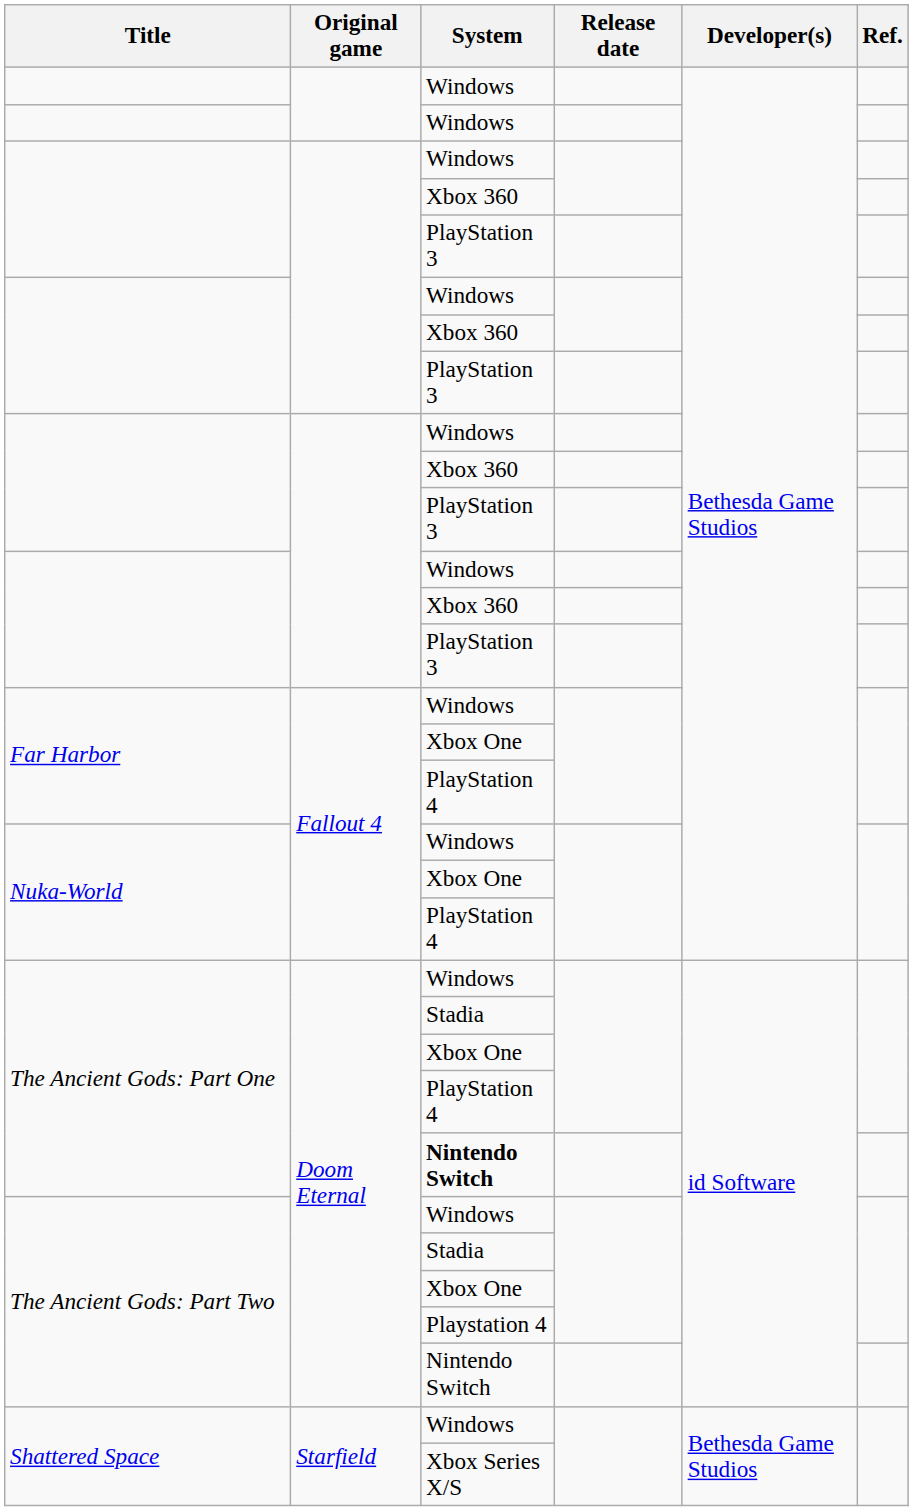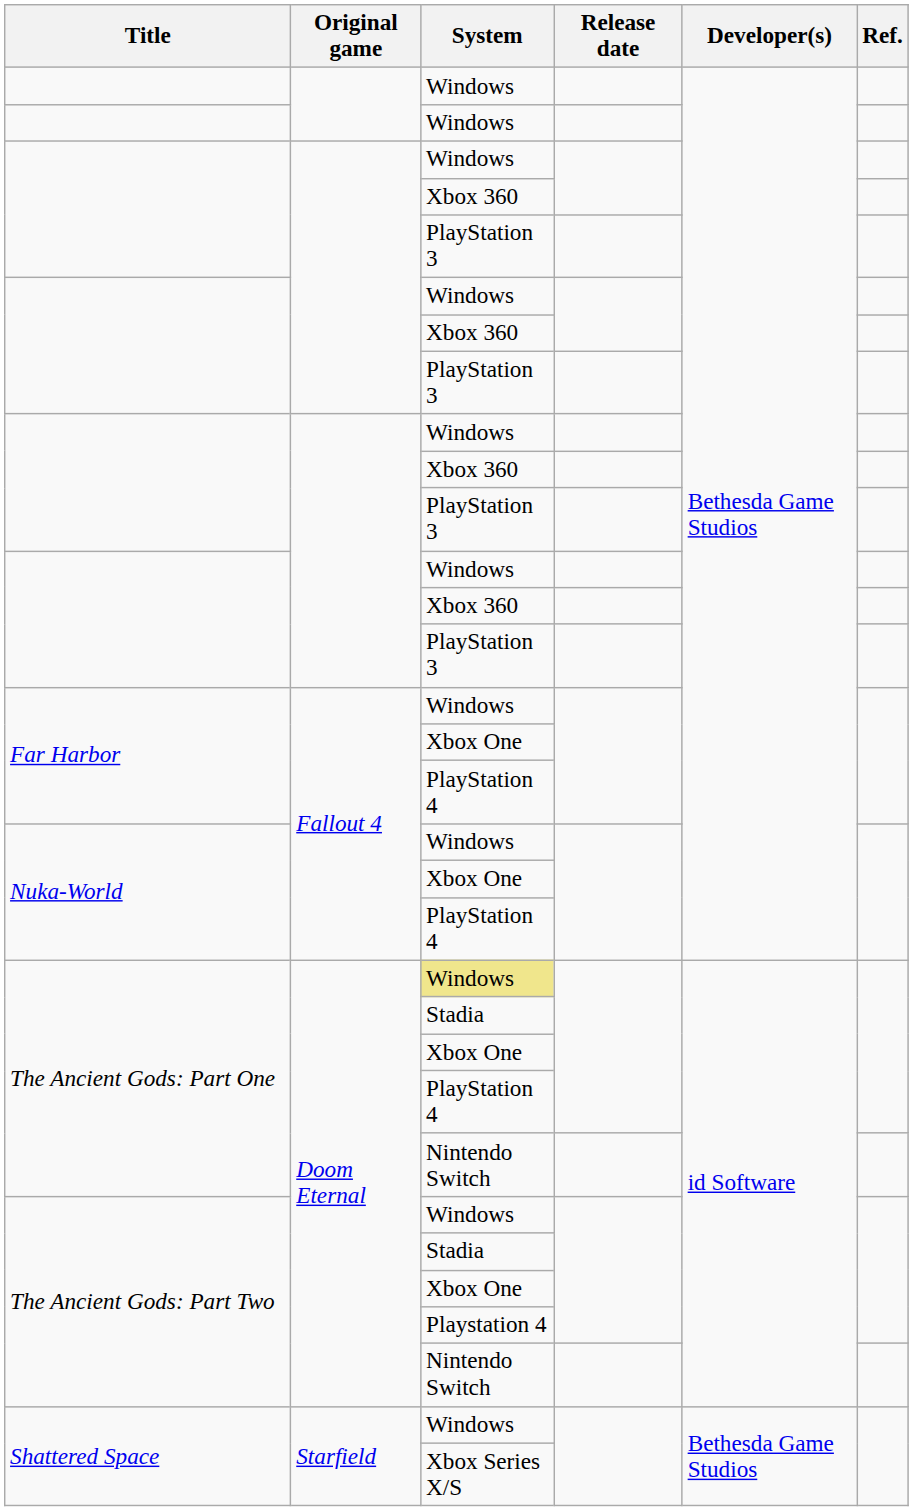(470, 978) no background -> (470, 978) khaki background
(472, 1164) bold -> (469, 1164) normal
